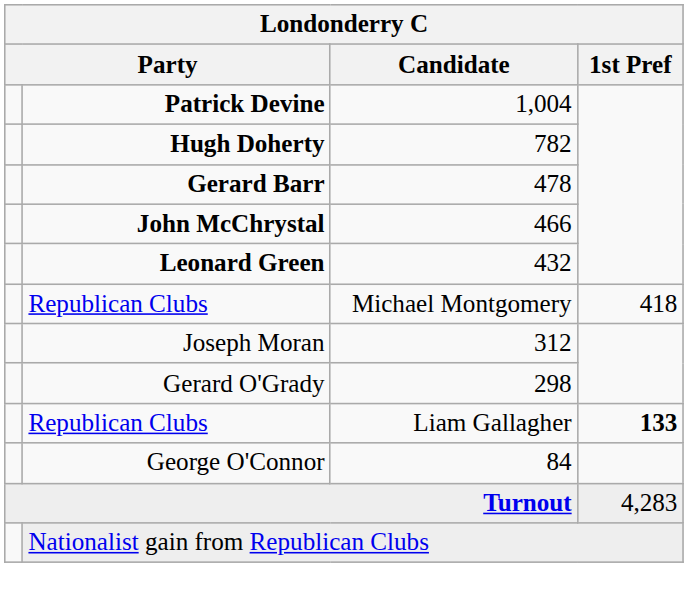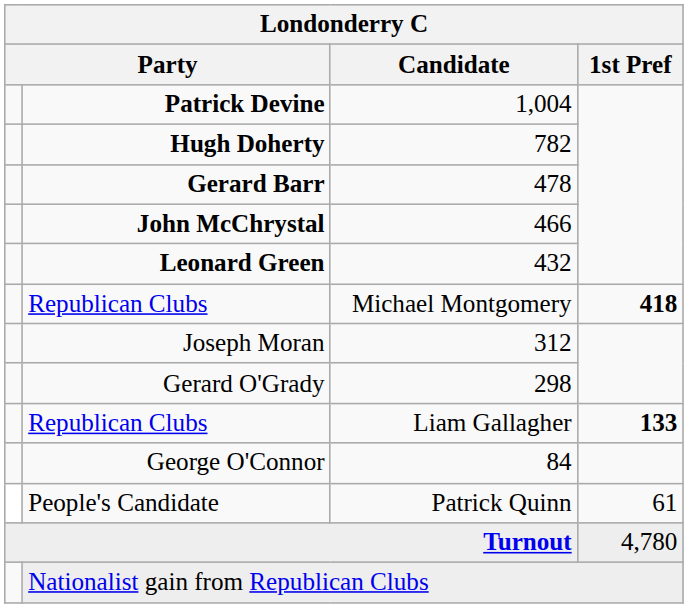(659, 303) normal -> (659, 303) bold
+ row: (124, 502)
(649, 502) 4,283 -> (649, 542) 4,780
